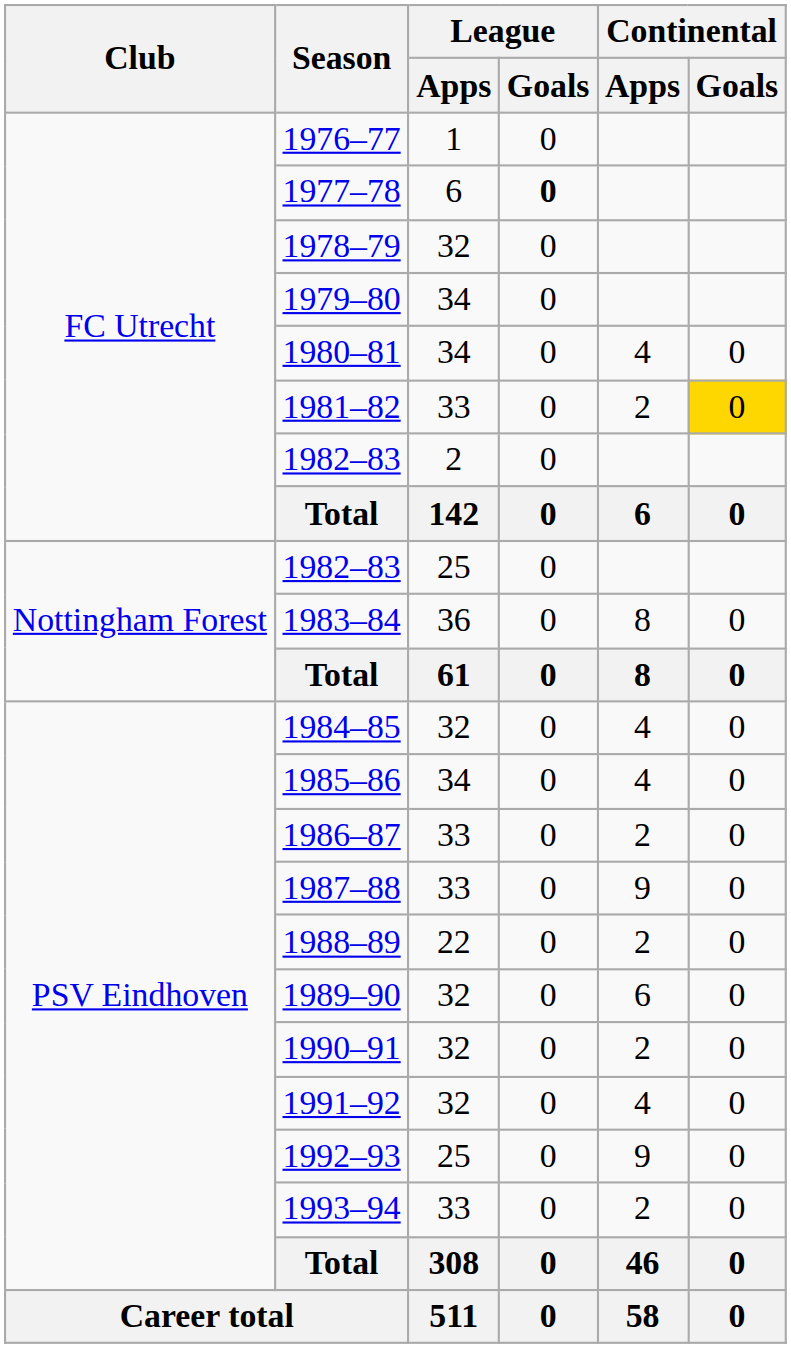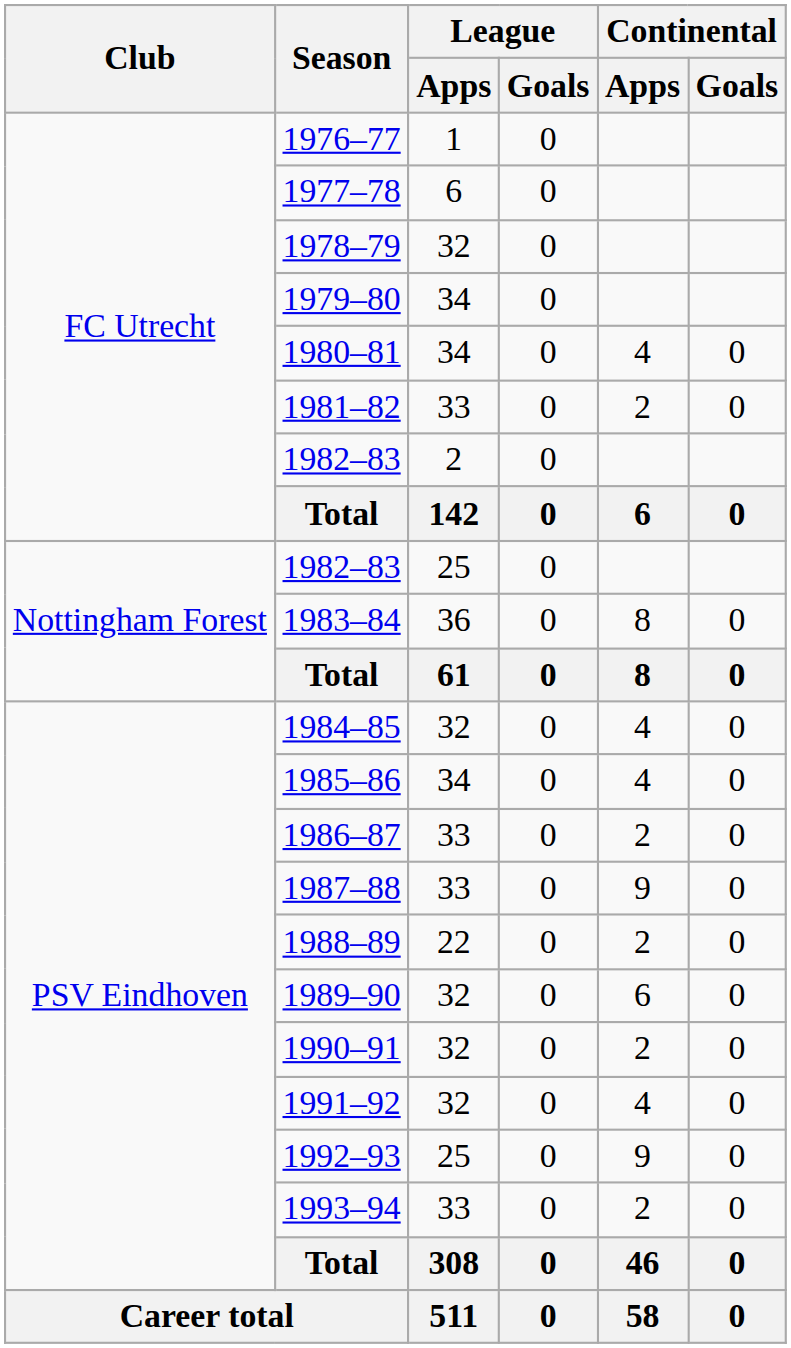(548, 191) bold -> (548, 191) normal
(737, 406) gold background -> (737, 406) no background
